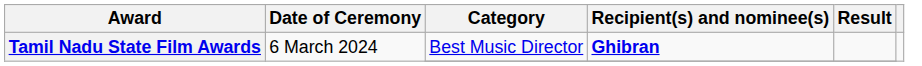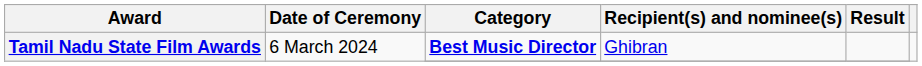(506, 46) normal -> (513, 46) bold
(626, 46) bold -> (636, 46) normal
